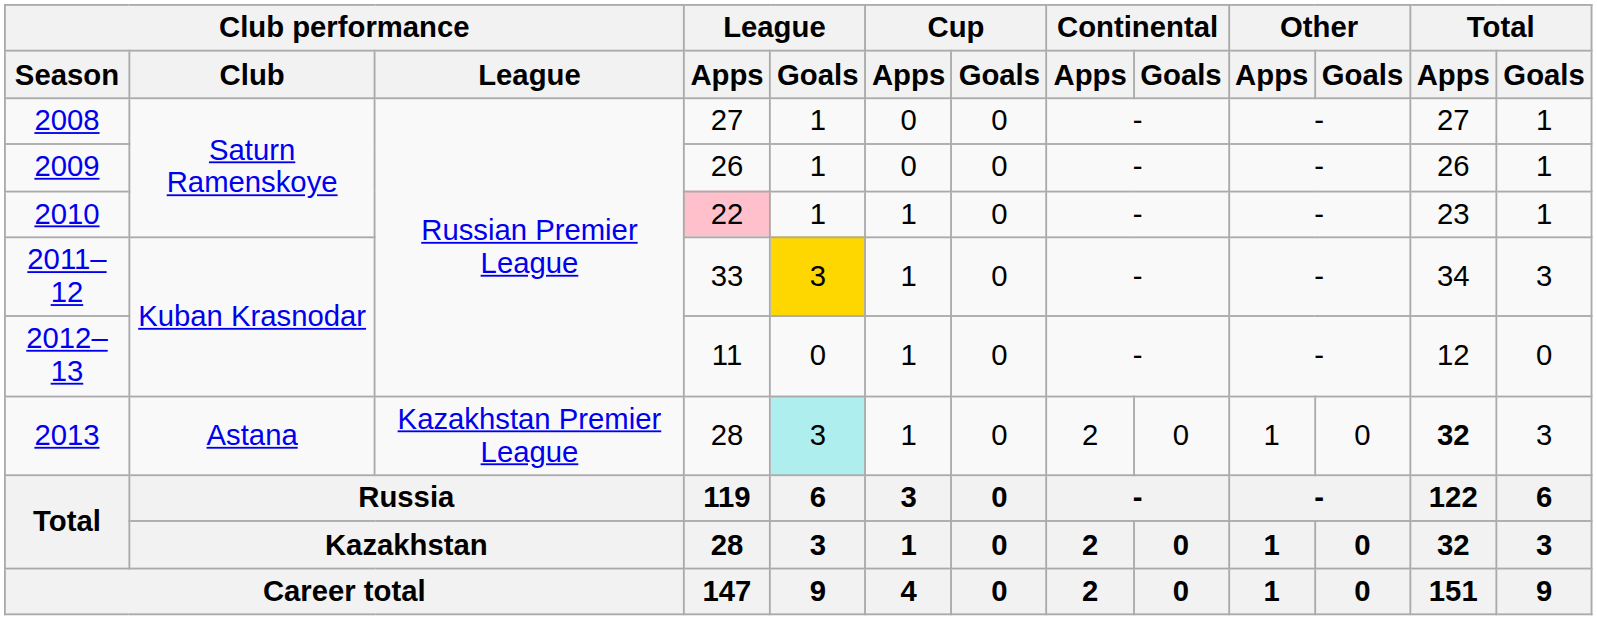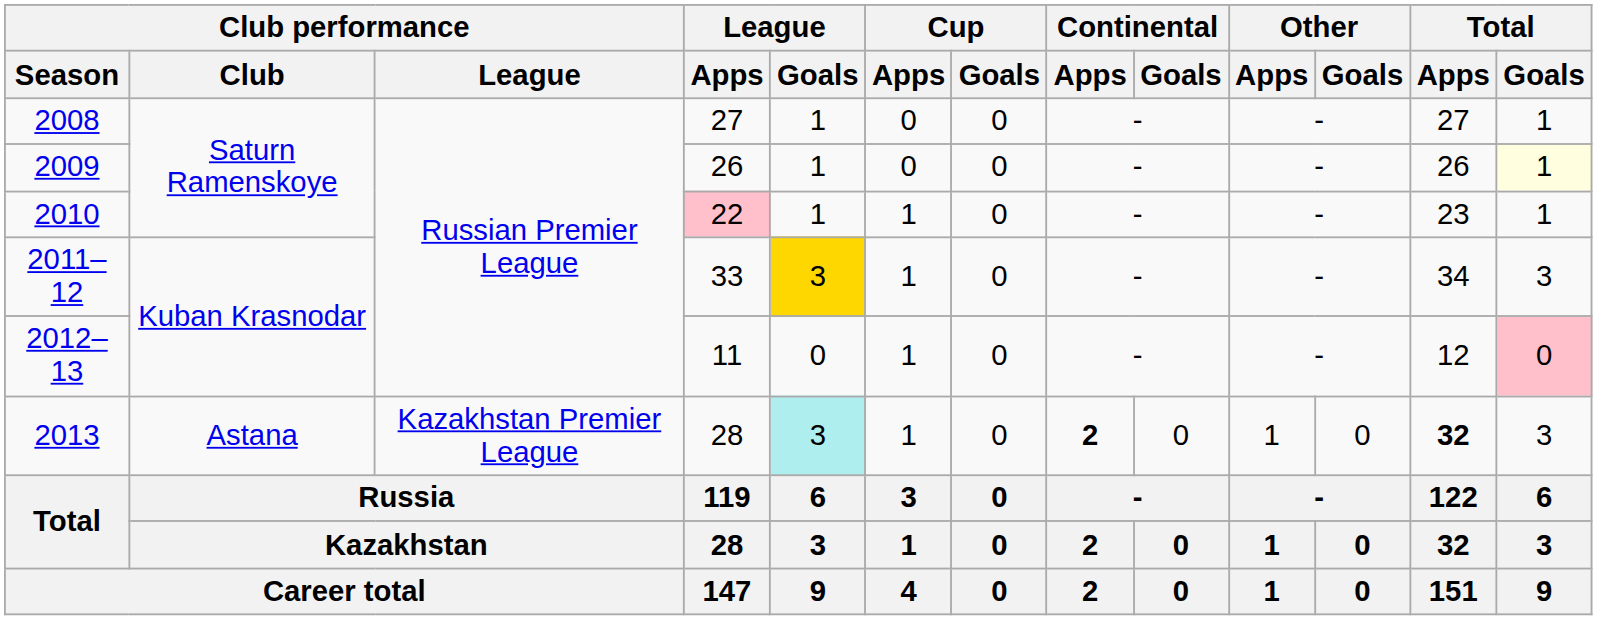(1544, 167) no background -> (1544, 167) lightyellow background
(1544, 355) no background -> (1544, 355) pink background
(1090, 435) normal -> (1090, 435) bold
